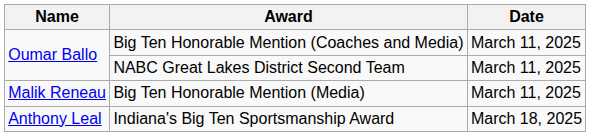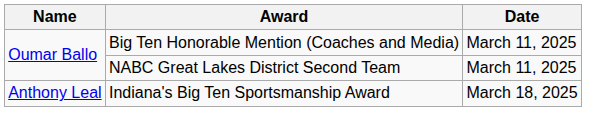- row: (239, 93)
